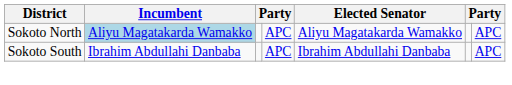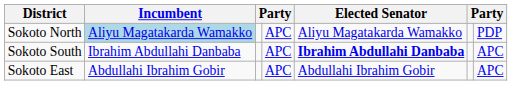(488, 33) APC -> (489, 33) PDP
(374, 52) normal -> (381, 52) bold
+ row: (40, 71)
